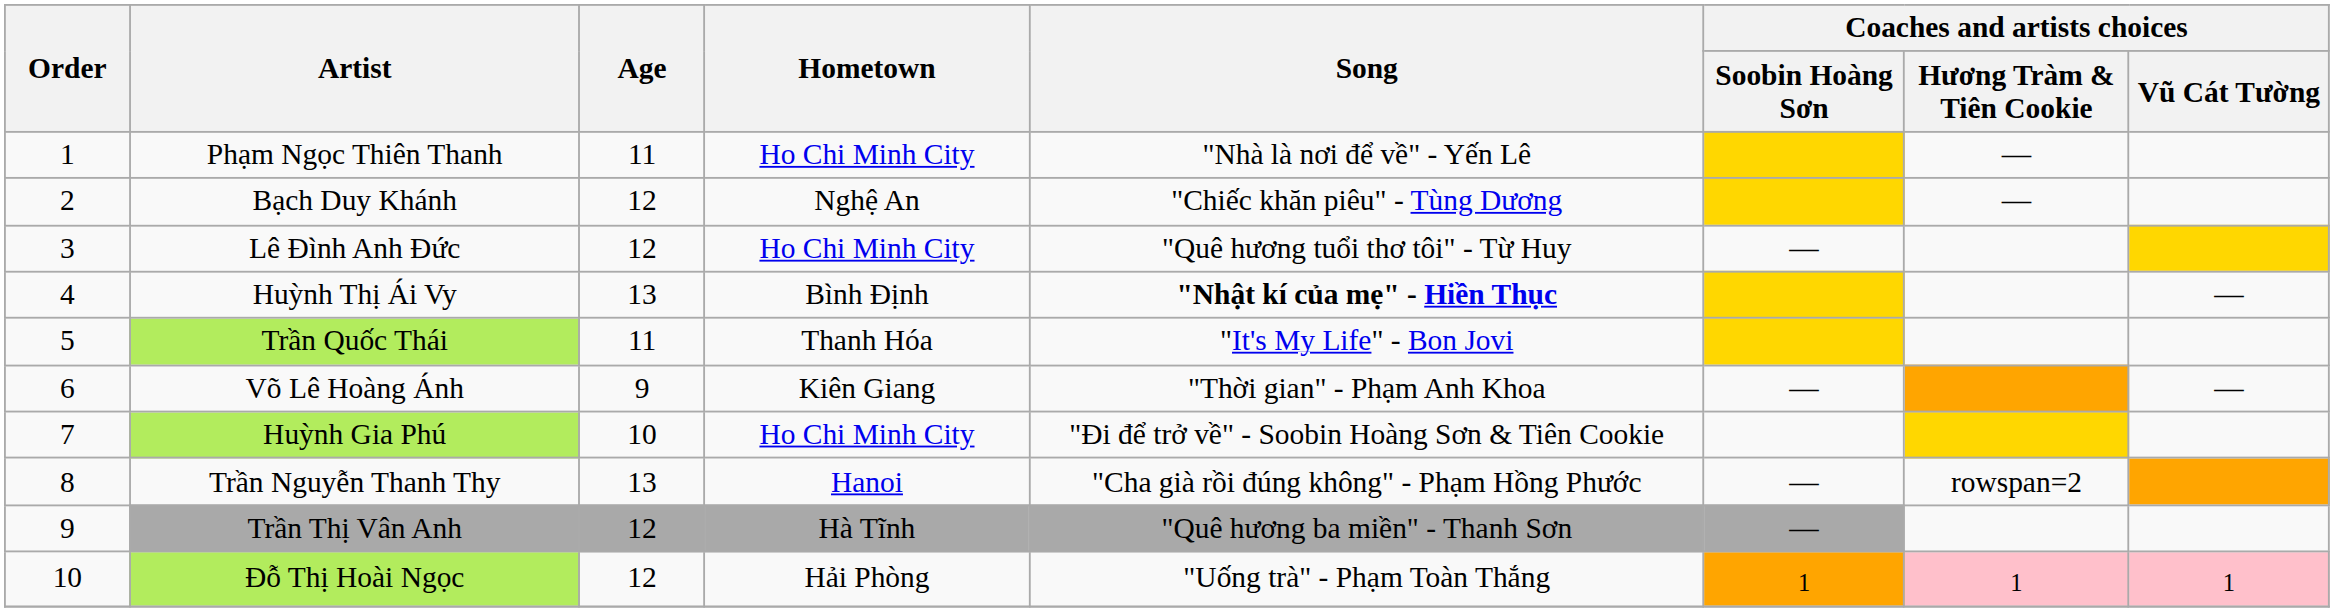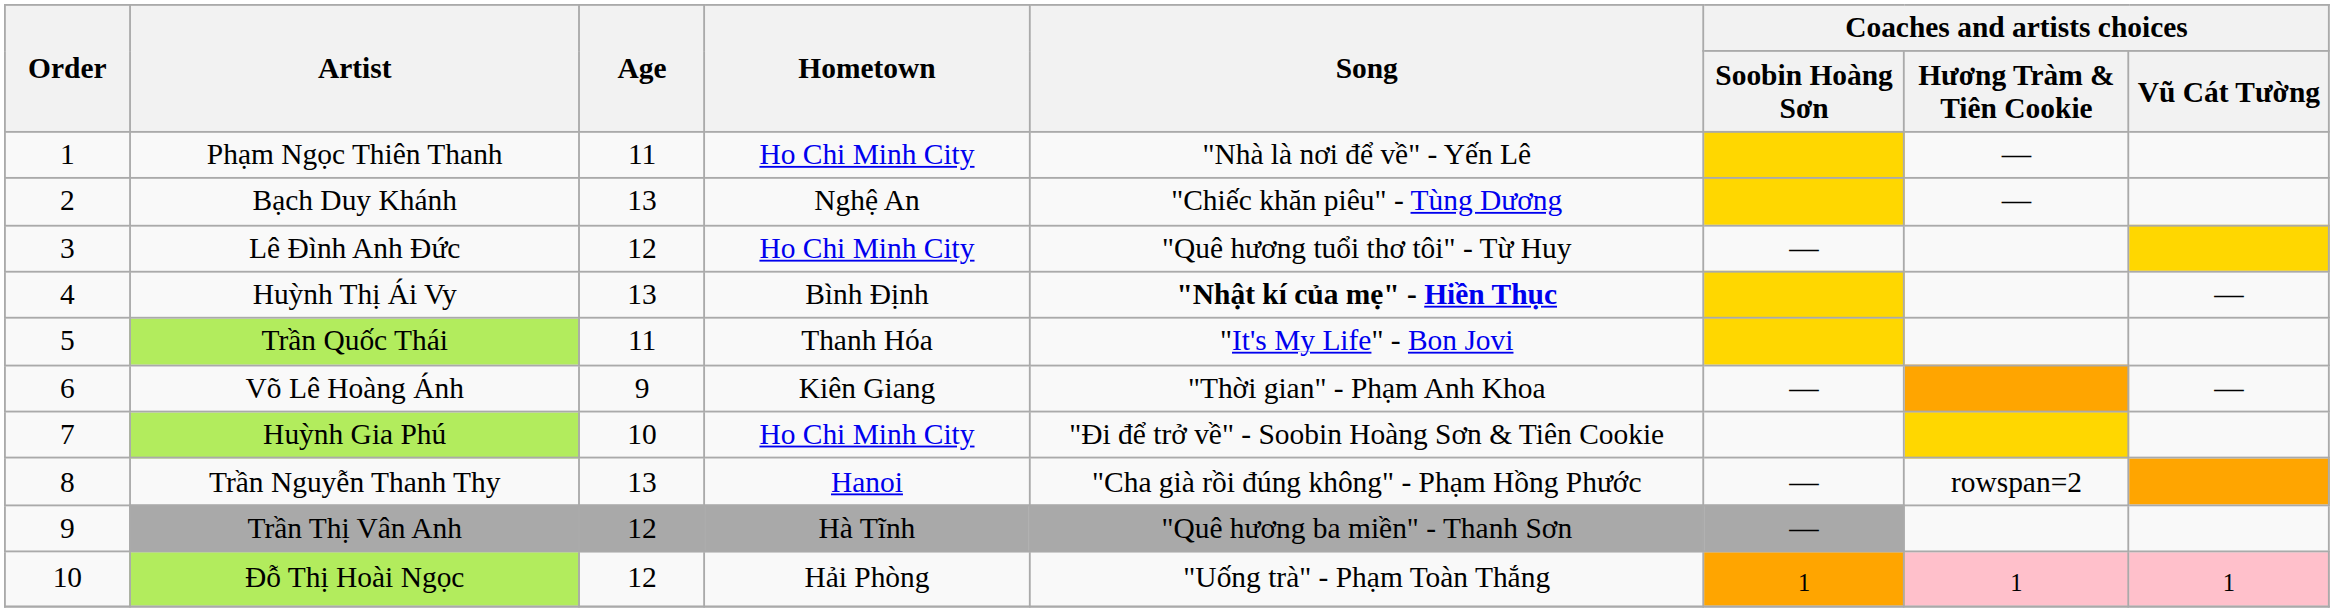(642, 201) 12 -> (642, 201) 13
